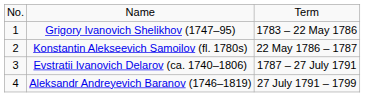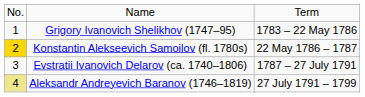(15, 48) no background -> (15, 48) gold background
(15, 83) no background -> (15, 83) khaki background
